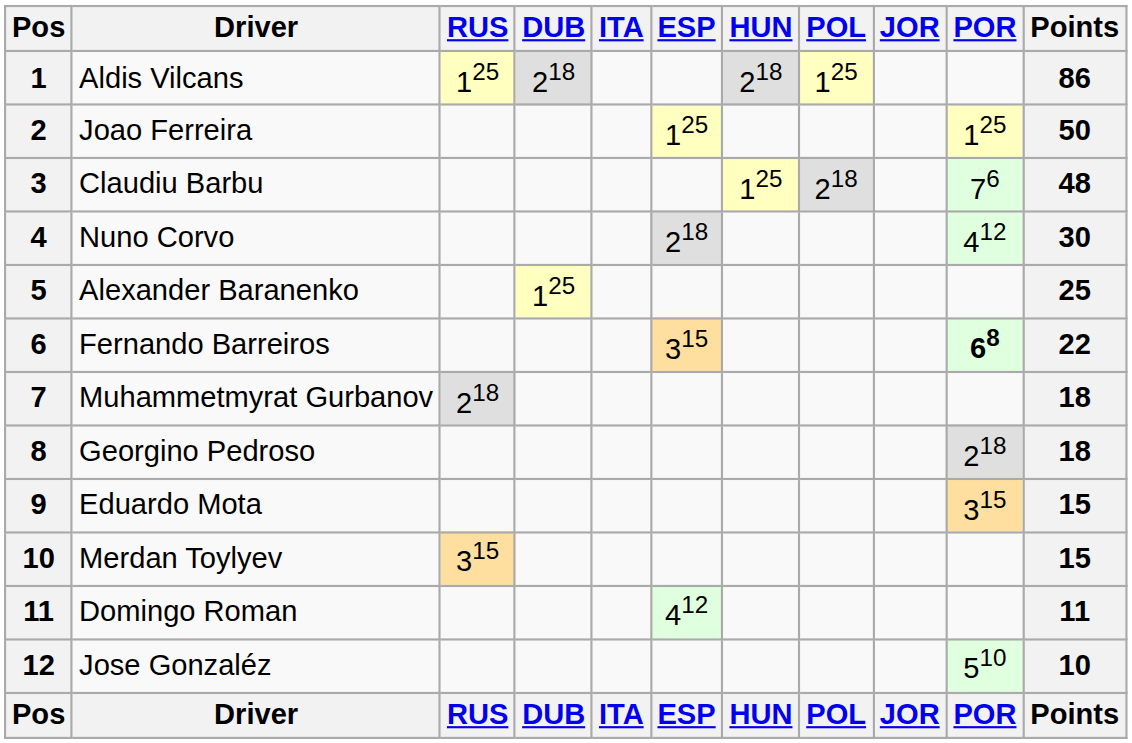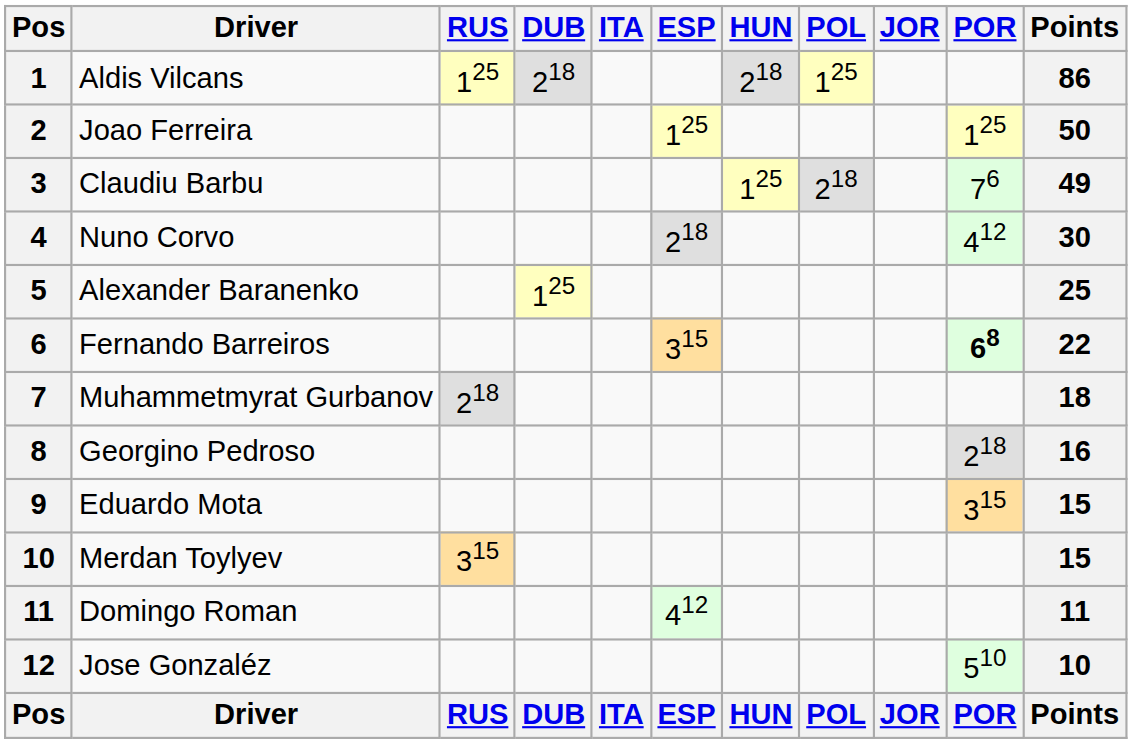(1075, 185) 48 -> (1075, 185) 49
(1075, 452) 18 -> (1075, 452) 16
